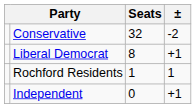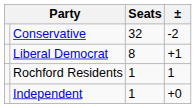(132, 93) 0 -> (132, 93) 1
(175, 93) +1 -> (175, 93) +0
